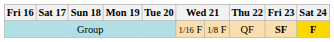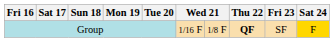(247, 29) normal -> (247, 29) bold
(281, 29) bold -> (281, 29) normal
(313, 29) bold -> (313, 29) normal
